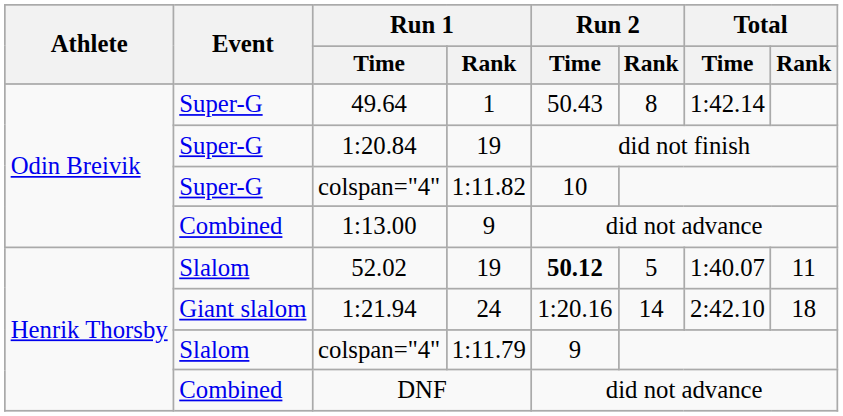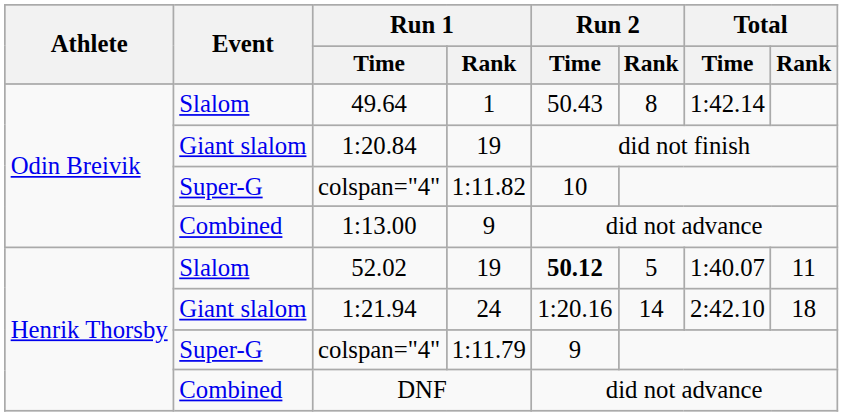(221, 104) Super-G -> (214, 104) Slalom
(221, 145) Super-G -> (243, 145) Giant slalom
(214, 349) Slalom -> (221, 349) Super-G
